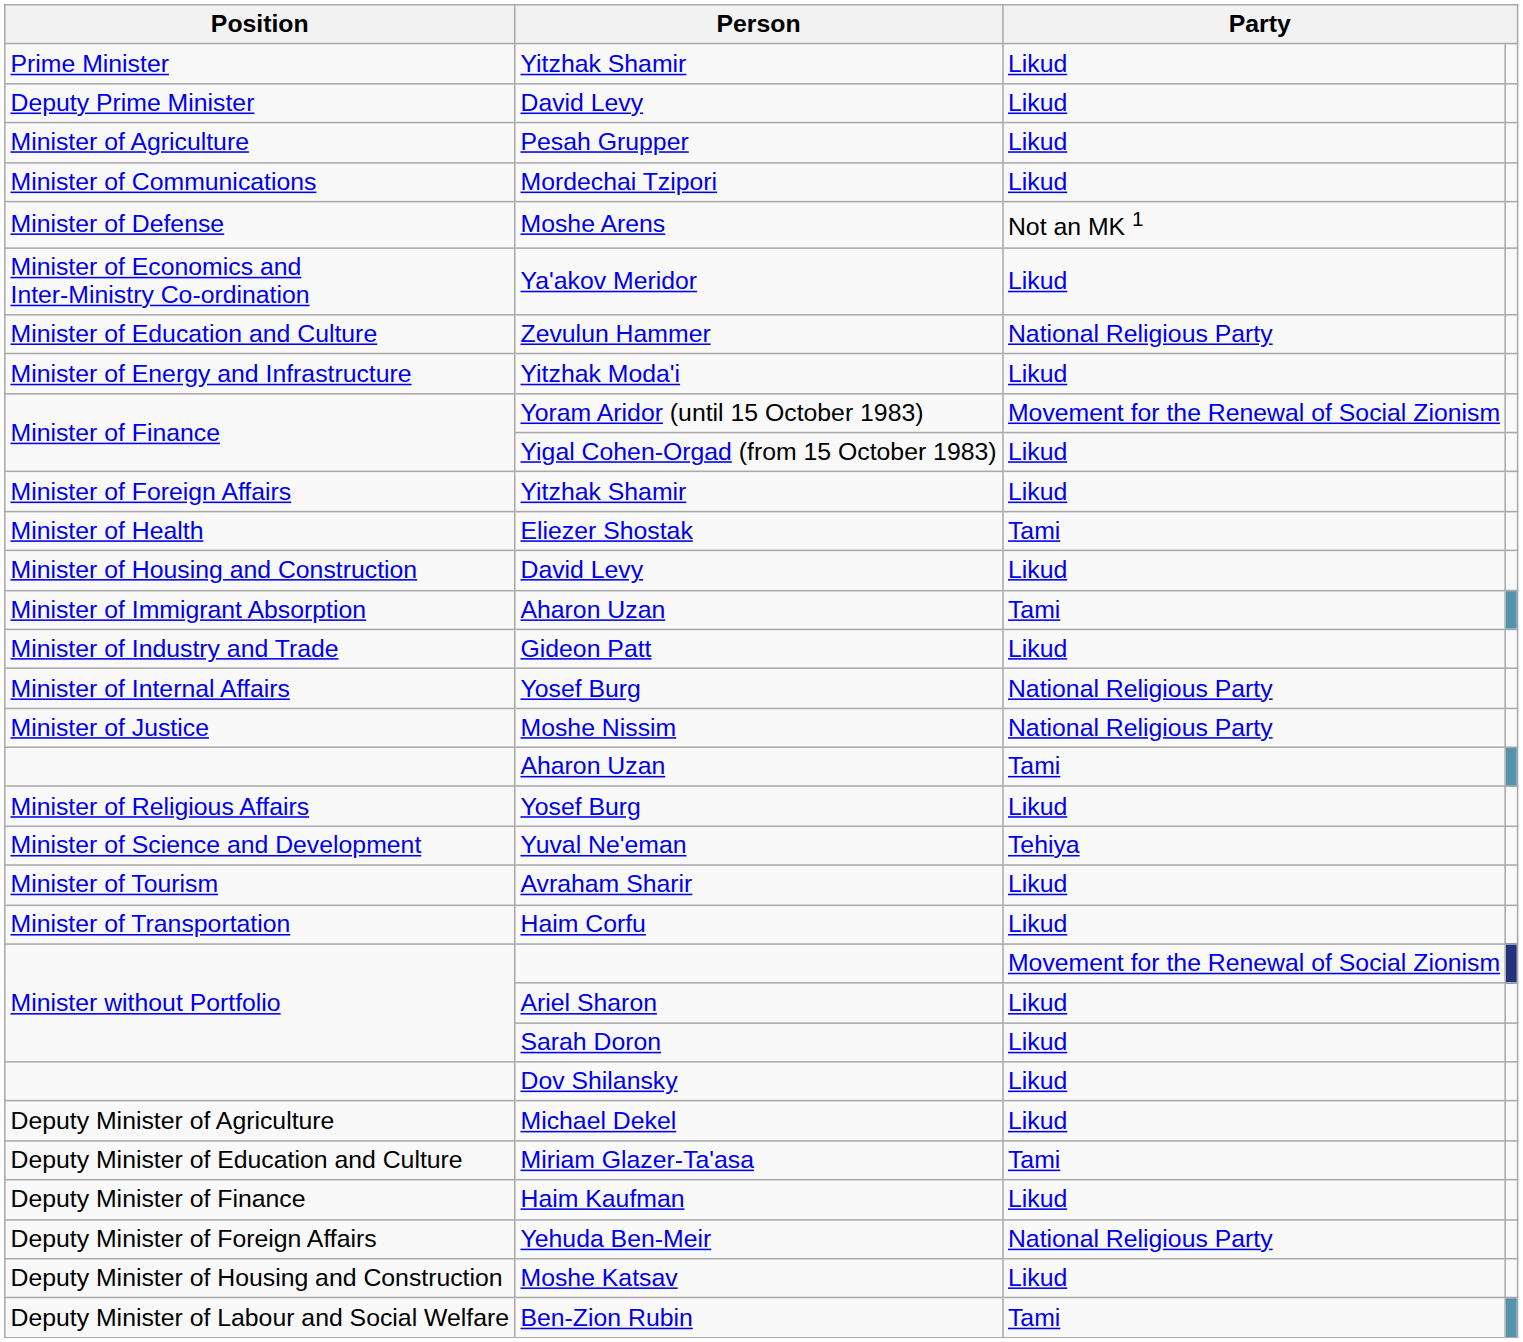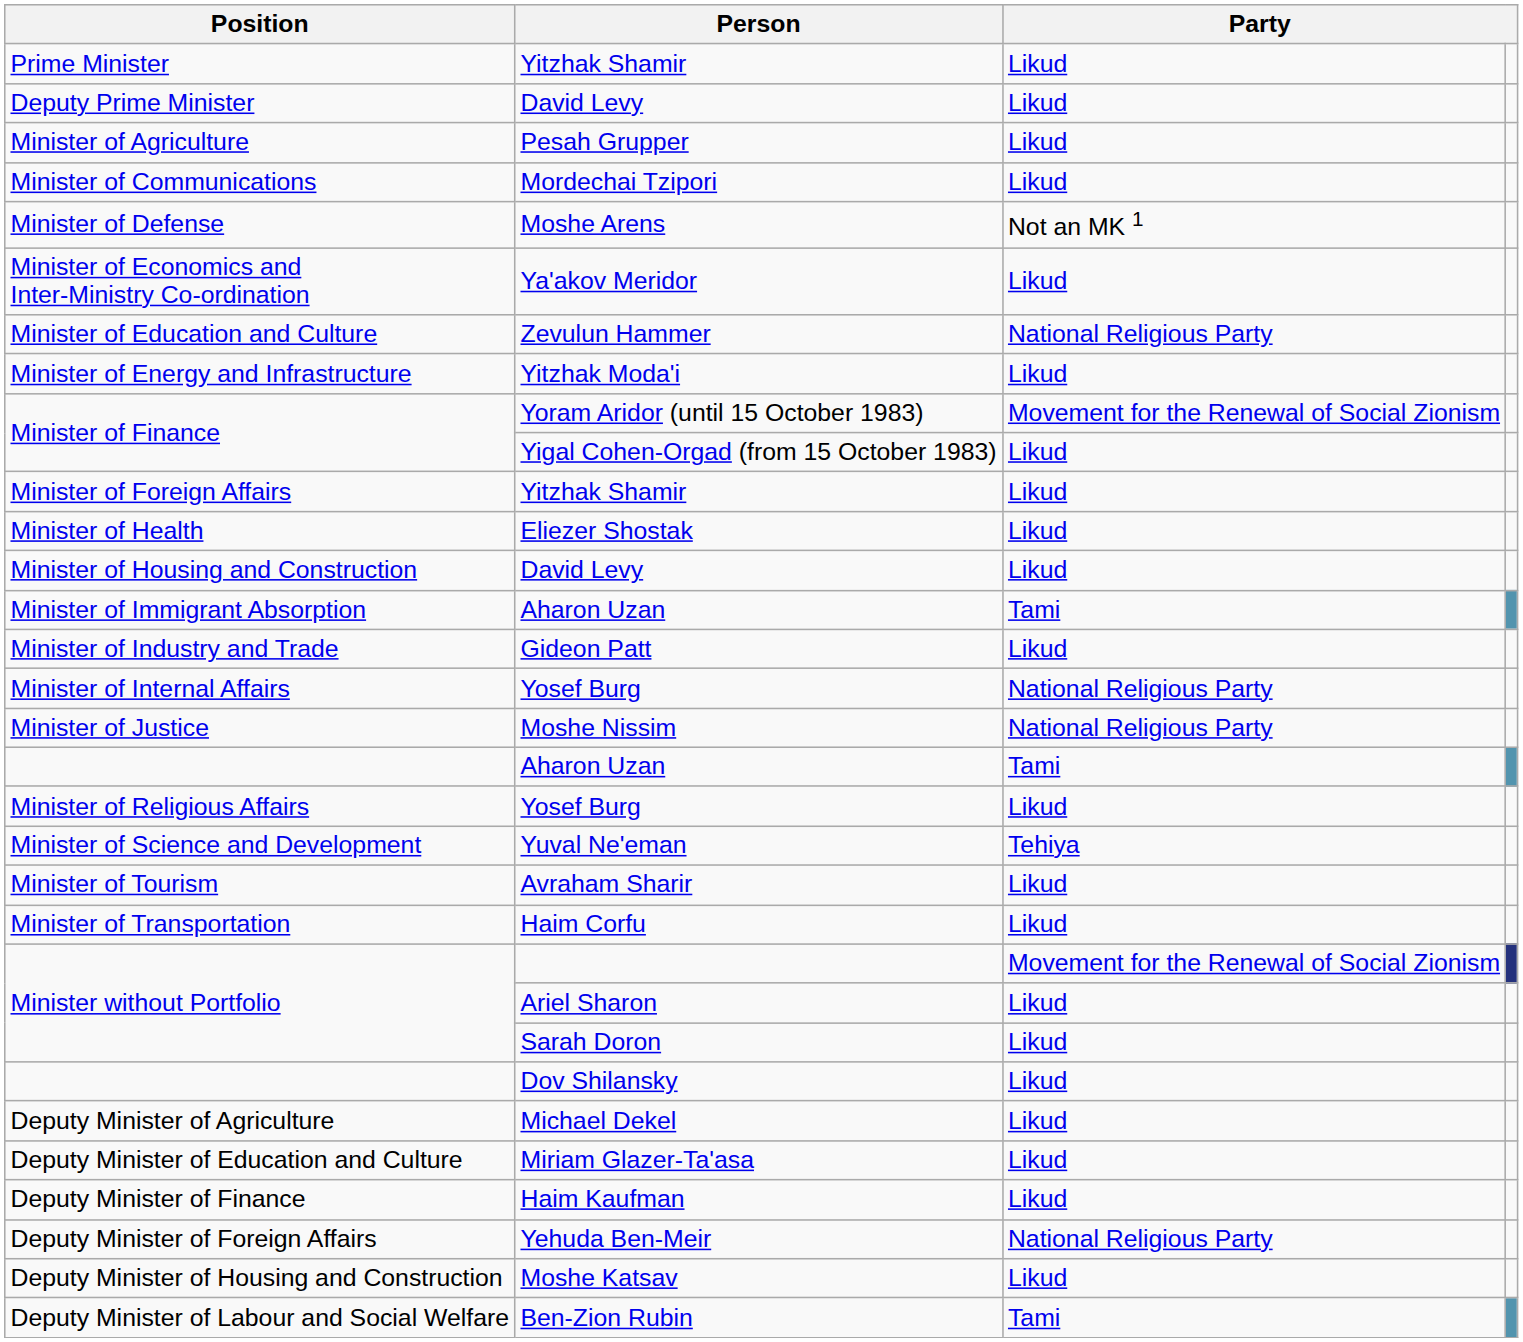(1034, 530) Tami -> (1038, 530) Likud
(1034, 1160) Tami -> (1038, 1160) Likud
